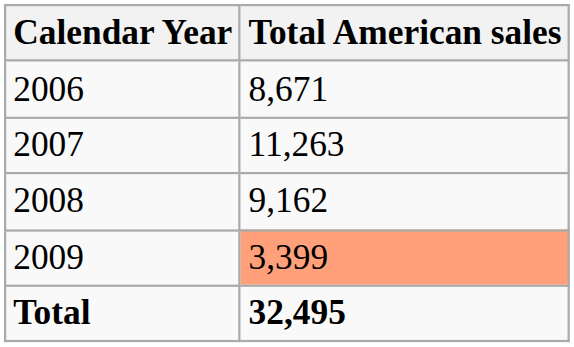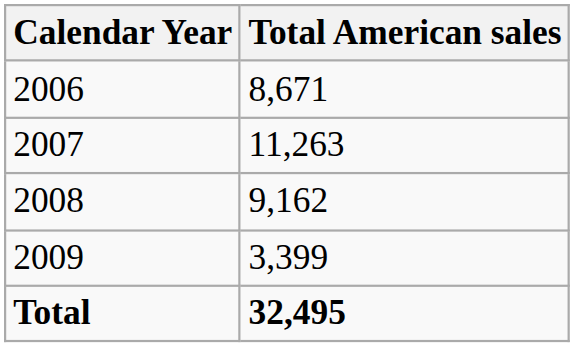(288, 256) lightsalmon background -> (288, 256) no background
